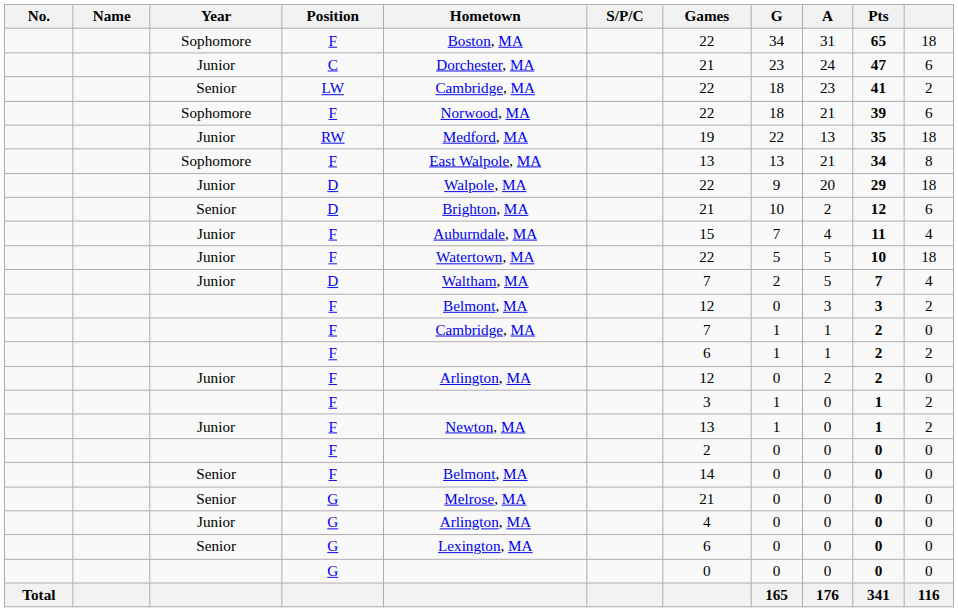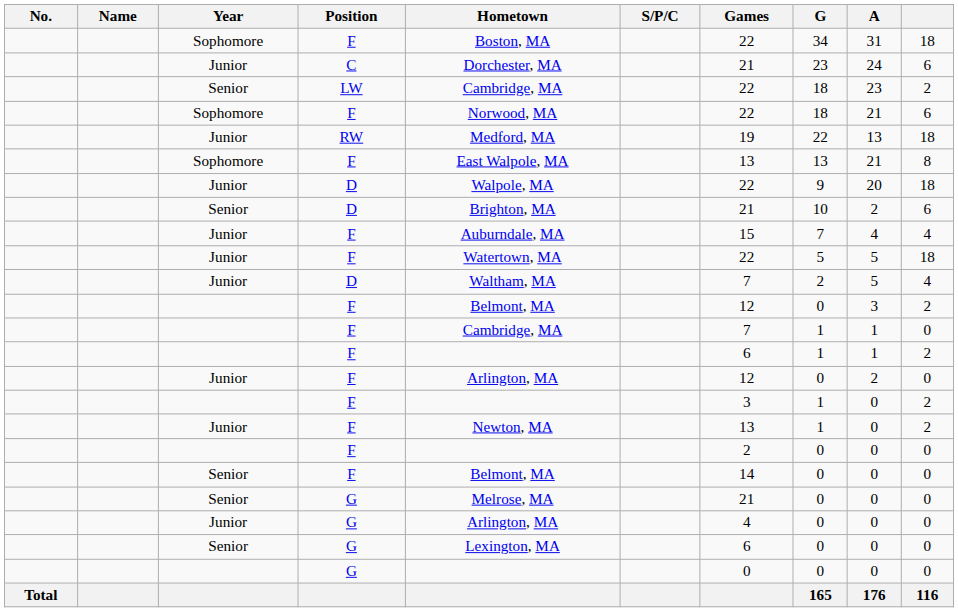- column: (878, 16)
